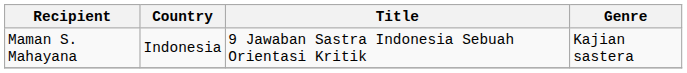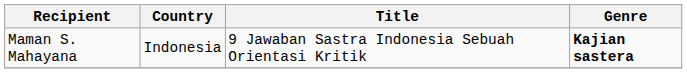(603, 48) normal -> (603, 48) bold
